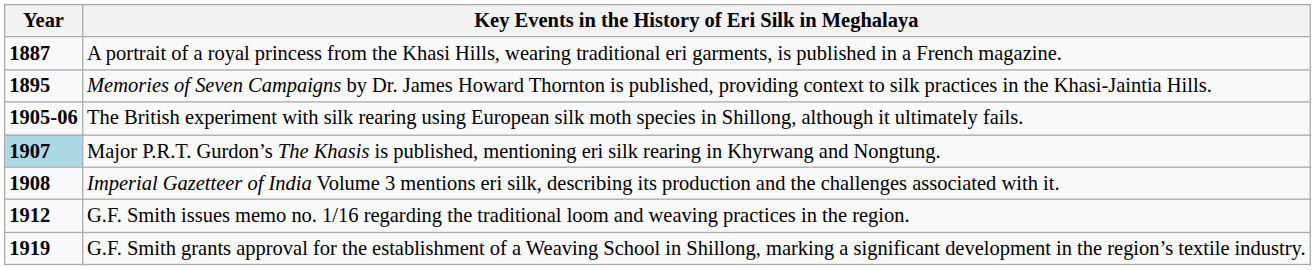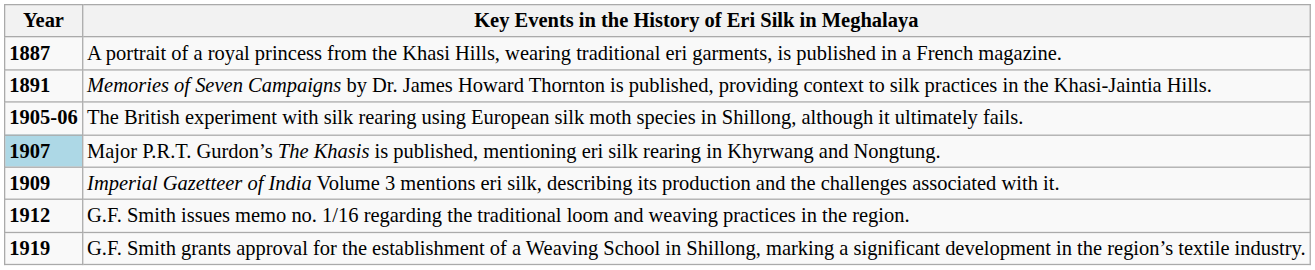(30, 85) 1895 -> (30, 85) 1891
(30, 183) 1908 -> (30, 183) 1909
